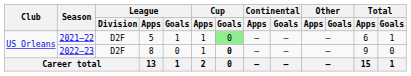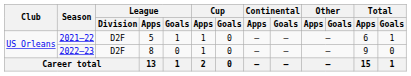(229, 38) lightgreen background -> (229, 38) no background
(229, 51) bold -> (229, 51) normal
